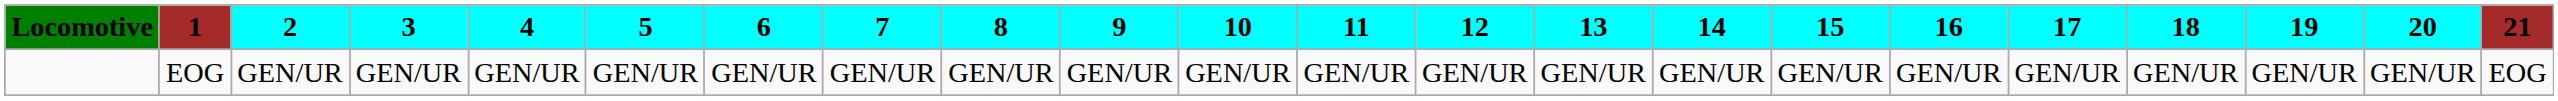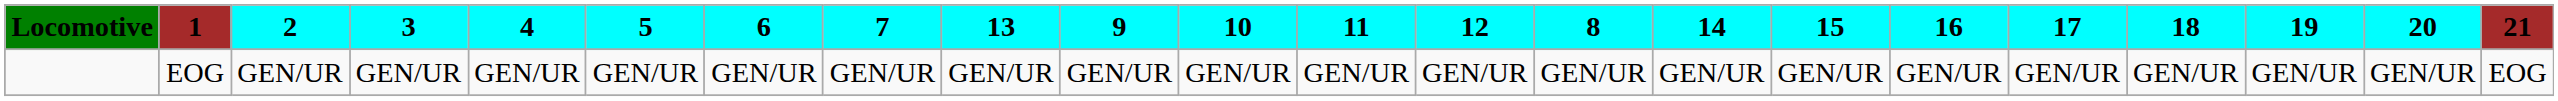columns swapped: (1001, 26) <-> (1593, 26)
